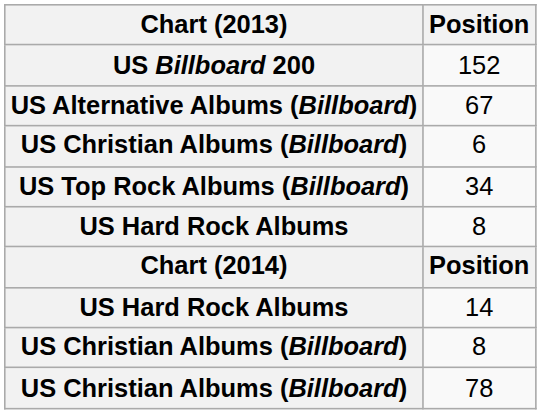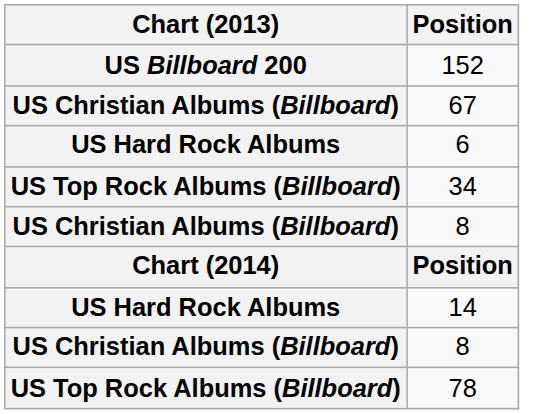(214, 105) US Alternative Albums (Billboard) -> (206, 105) US Christian Albums (Billboard)
(214, 145) US Christian Albums (Billboard) -> (206, 145) US Hard Rock Albums
(214, 226) US Hard Rock Albums -> (206, 226) US Christian Albums (Billboard)
(214, 387) US Christian Albums (Billboard) -> (206, 387) US Top Rock Albums (Billboard)
